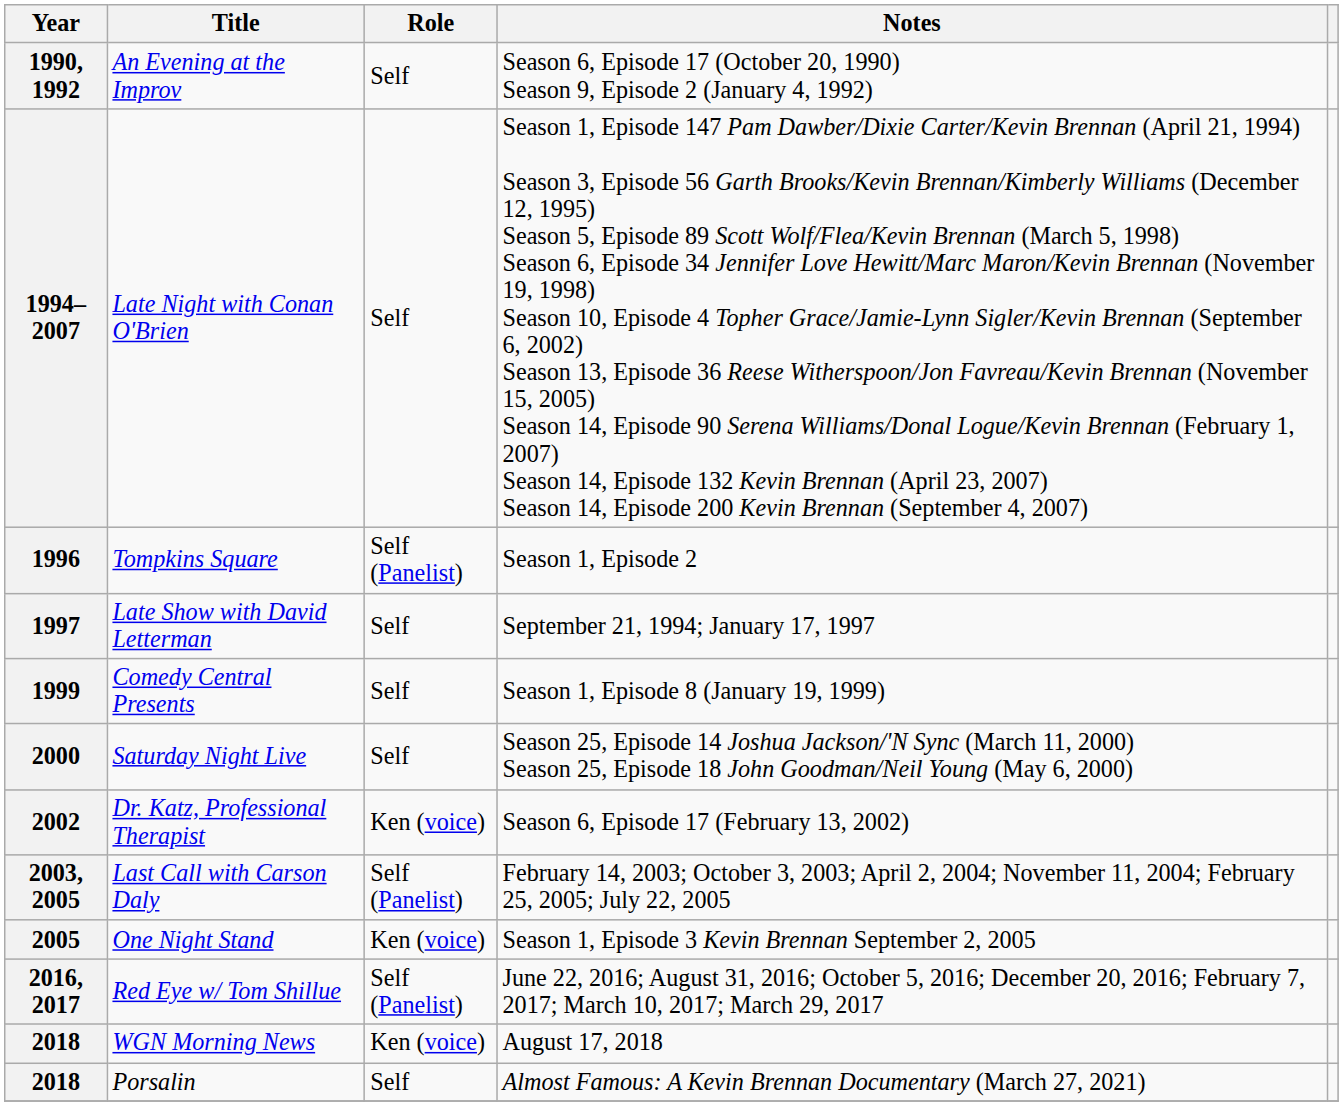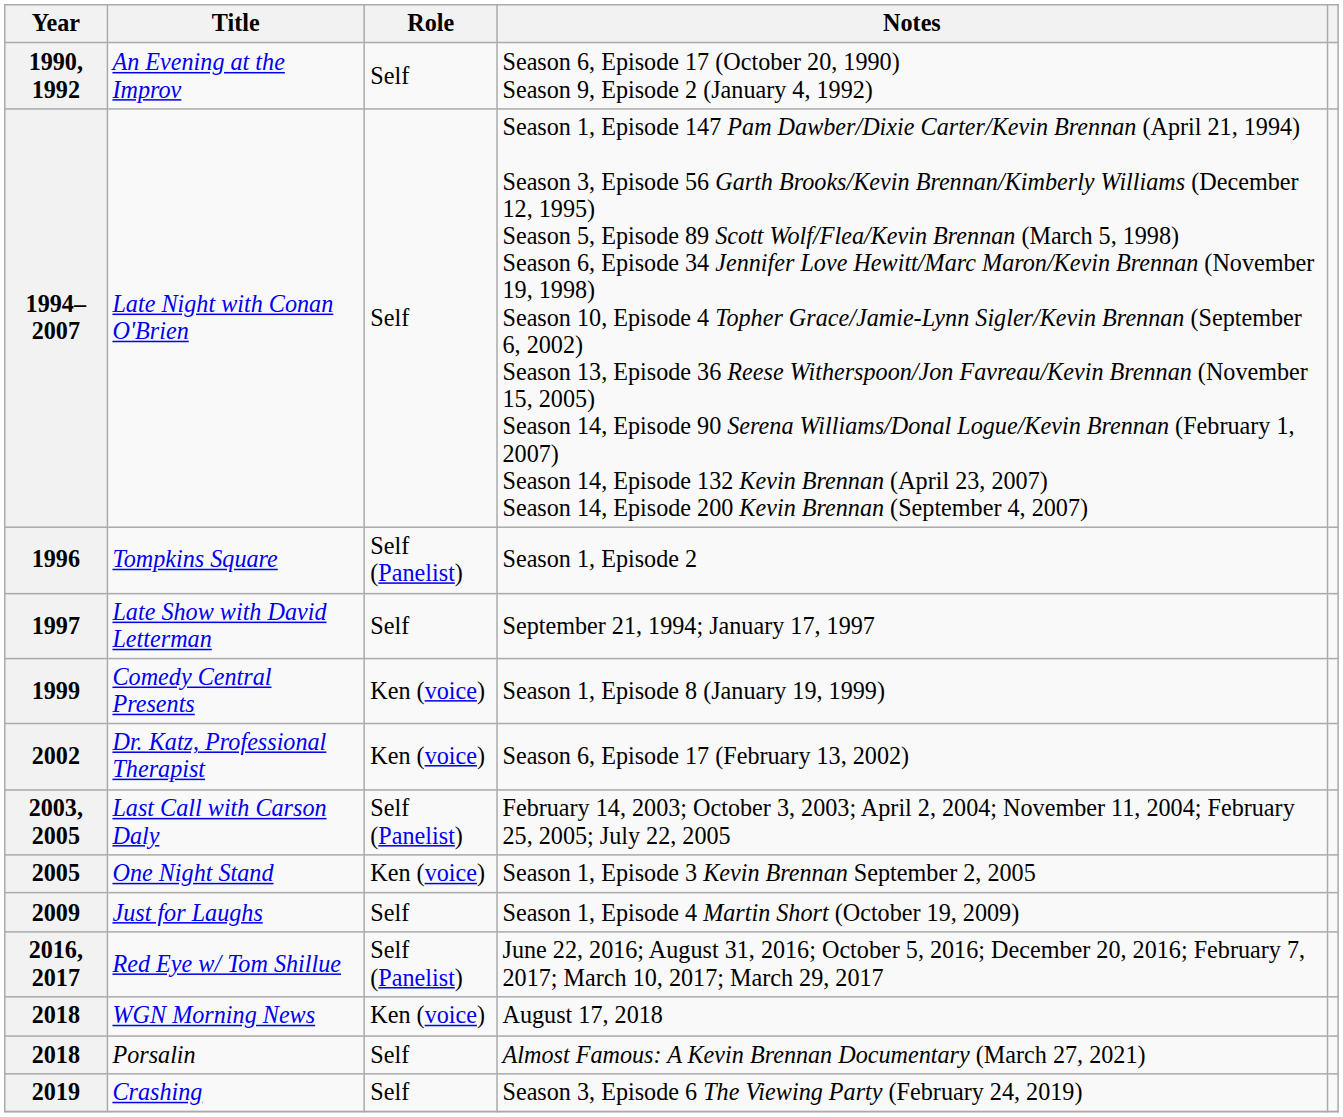(390, 690) Self -> (428, 690) Ken (voice)
- row: (56, 756)
+ row: (56, 912)
+ row: (56, 1092)
